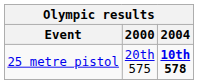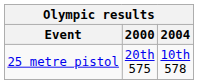(175, 62) bold -> (175, 62) normal
